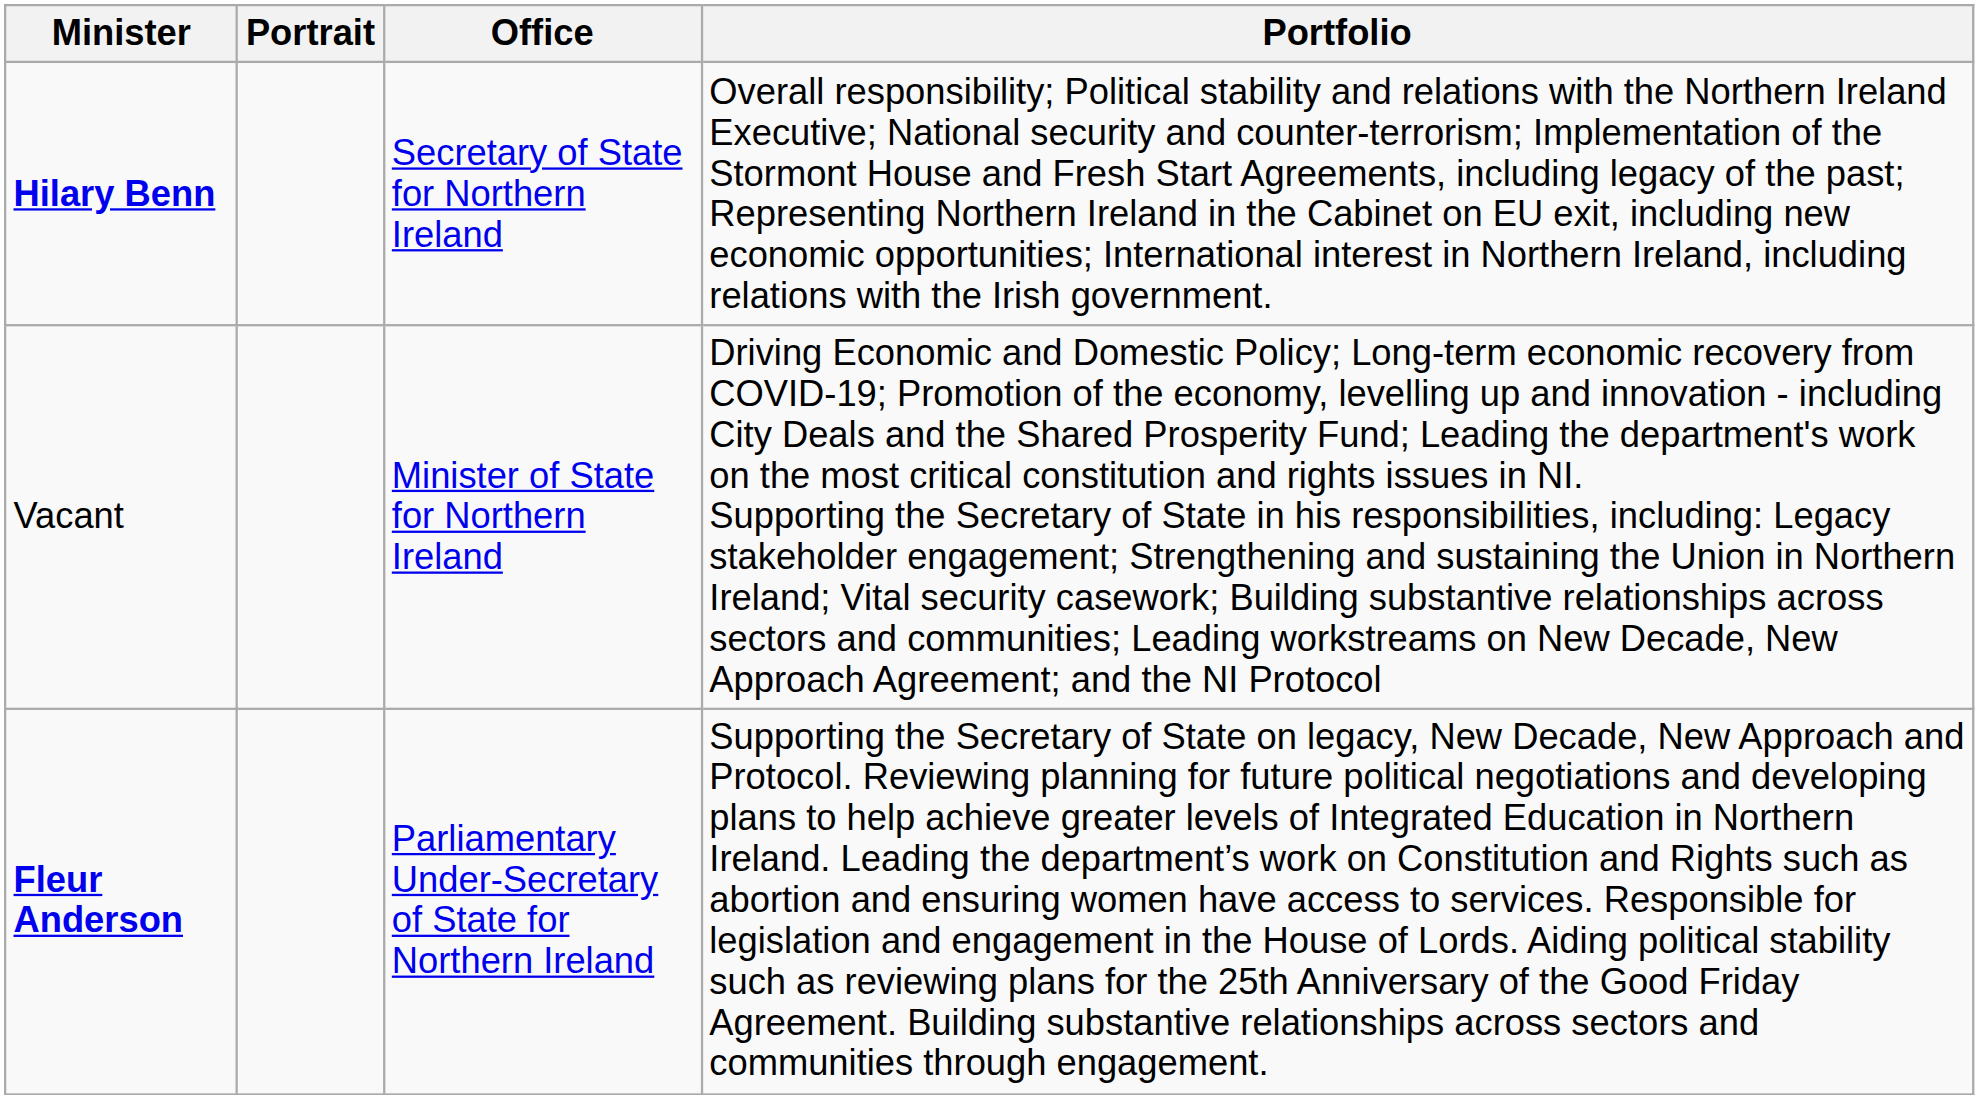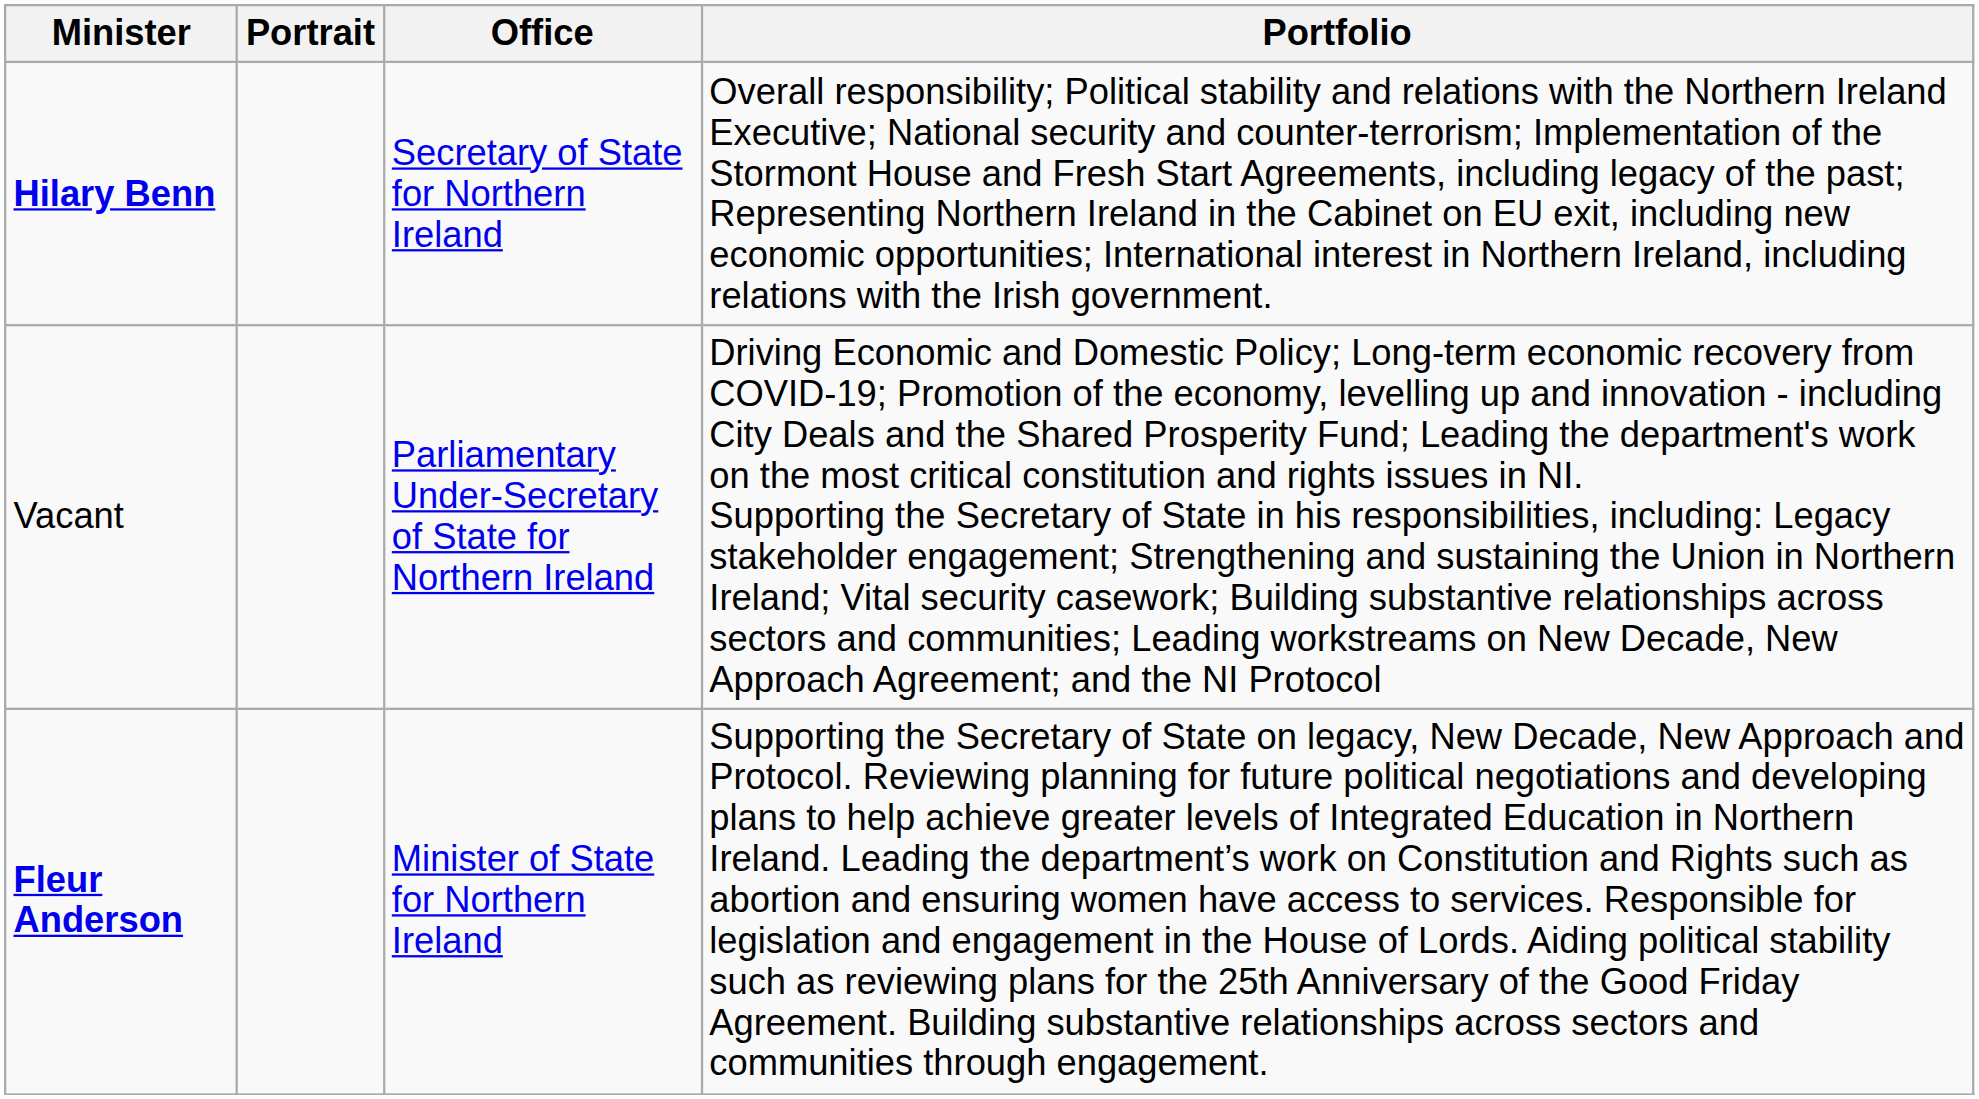(523, 516) Minister of State for Northern Ireland -> (525, 516) Parliamentary Under-Secretary of State for Northern Ireland
(525, 900) Parliamentary Under-Secretary of State for Northern Ireland -> (523, 900) Minister of State for Northern Ireland
